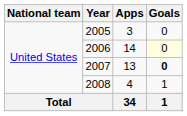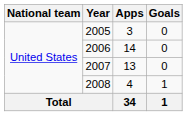(164, 48) lightyellow background -> (164, 48) no background
(164, 66) bold -> (164, 66) normal
